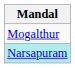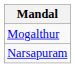(37, 53) paleturquoise background -> (37, 53) no background
